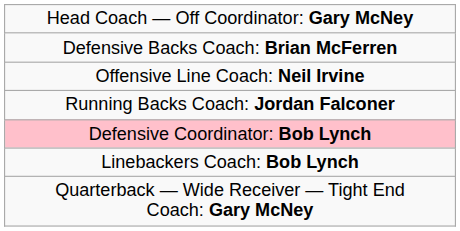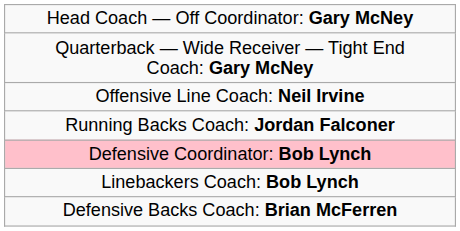(230, 47) Defensive Backs Coach: Brian McFerren -> (230, 57) Quarterback — Wide Receiver — Tight End Coach: Gary McNey
(230, 201) Quarterback — Wide Receiver — Tight End Coach: Gary McNey -> (230, 211) Defensive Backs Coach: Brian McFerren
